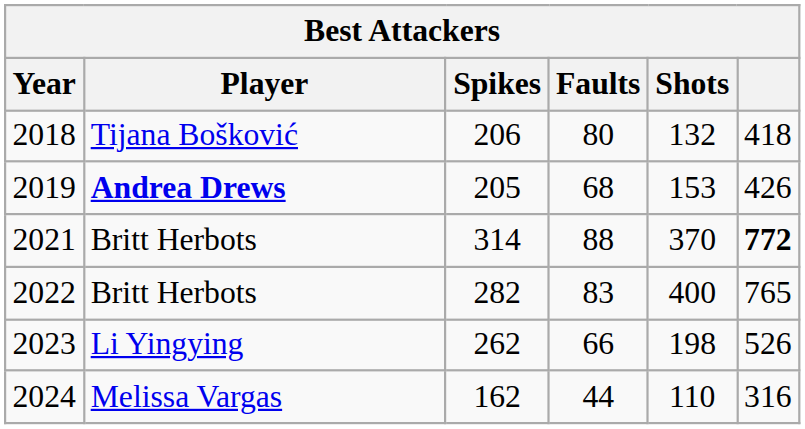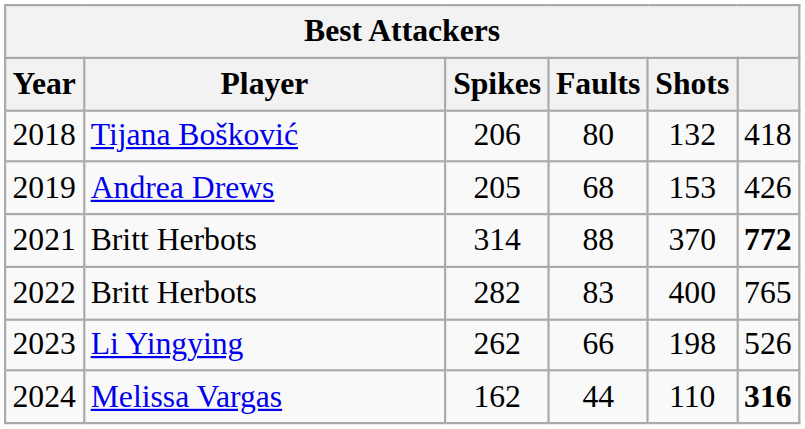(188, 187) bold -> (183, 187) normal
(768, 396) normal -> (768, 396) bold
